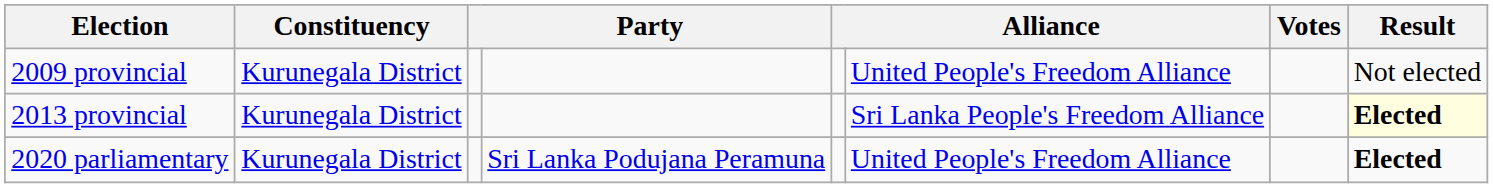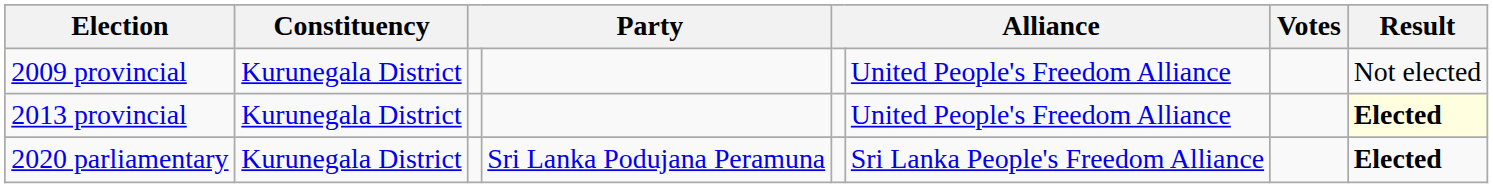(1057, 114) Sri Lanka People's Freedom Alliance -> (1041, 114) United People's Freedom Alliance
(1041, 159) United People's Freedom Alliance -> (1057, 159) Sri Lanka People's Freedom Alliance
